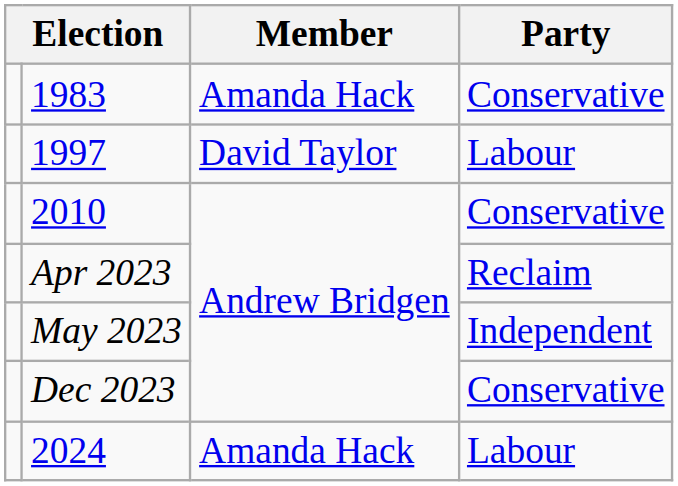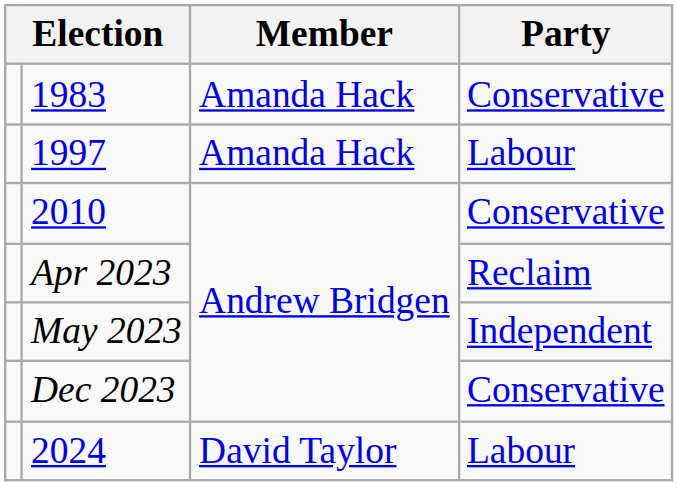(298, 152) David Taylor -> (307, 152) Amanda Hack
(307, 449) Amanda Hack -> (298, 449) David Taylor
